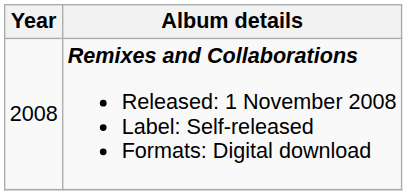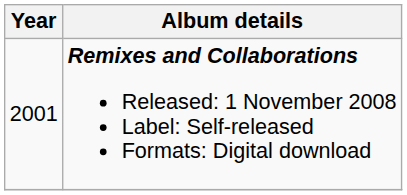(34, 113) 2008 -> (34, 113) 2001
